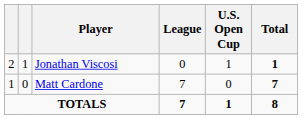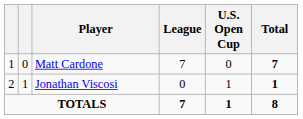rows swapped: (69, 84) <-> (76, 64)
